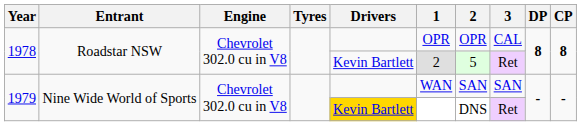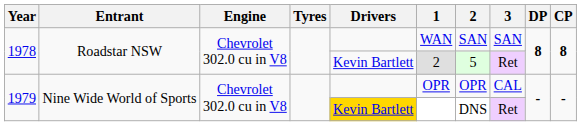(436, 39) OPR -> (436, 39) WAN
(473, 39) OPR -> (473, 39) SAN
(508, 39) CAL -> (508, 39) SAN
(436, 86) WAN -> (436, 86) OPR
(473, 86) SAN -> (473, 86) OPR
(508, 86) SAN -> (508, 86) CAL
